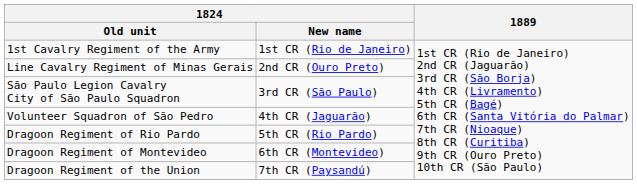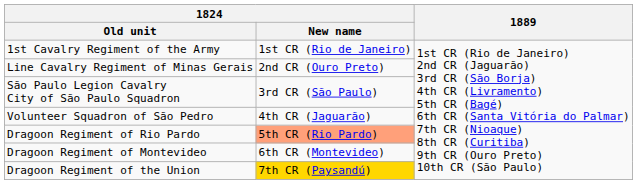(318, 134) no background -> (318, 134) lightsalmon background
(315, 170) no background -> (315, 170) gold background
